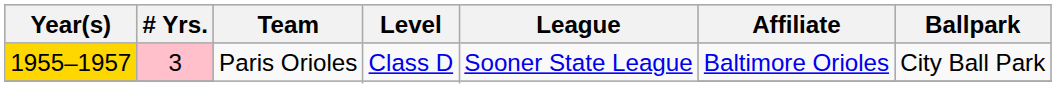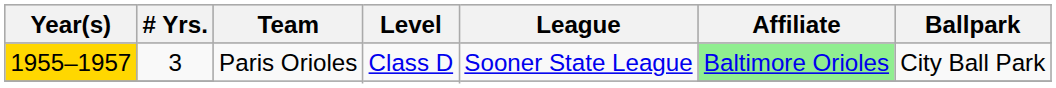(175, 62) pink background -> (175, 62) no background
(796, 62) no background -> (796, 62) lightgreen background
